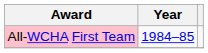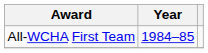(71, 36) pink background -> (71, 36) no background
